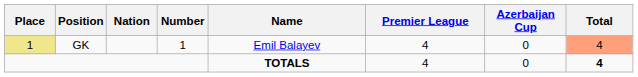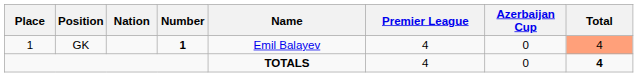(30, 45) khaki background -> (30, 45) no background
(183, 45) normal -> (183, 45) bold
